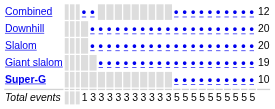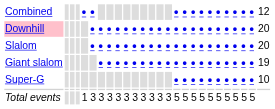(25, 29) no background -> (25, 29) pink background
(25, 79) bold -> (25, 79) normal
